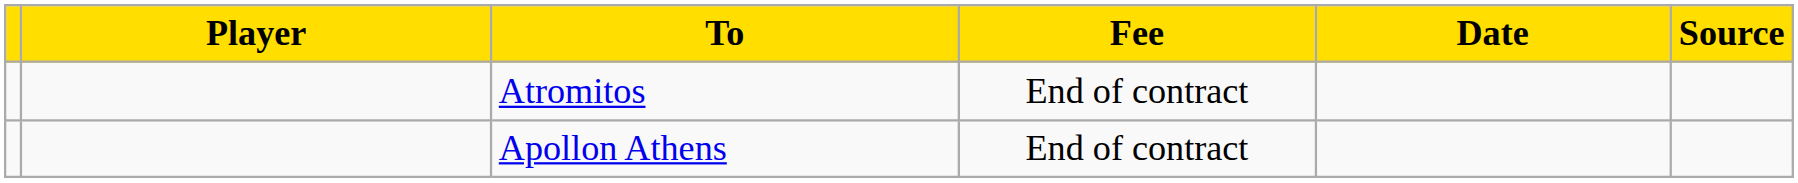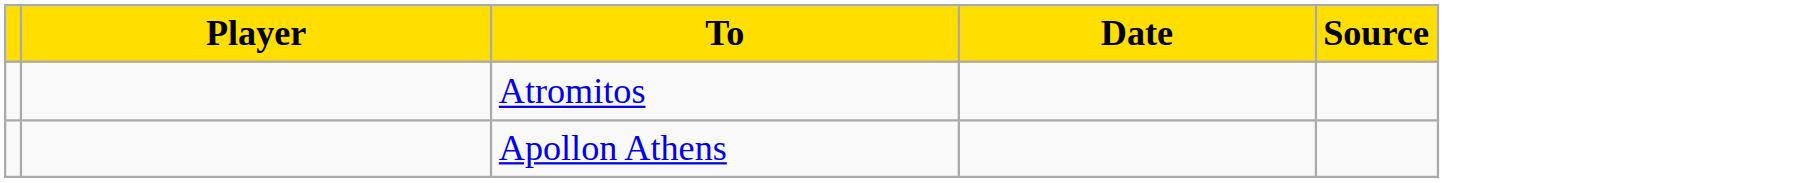- column: (1137, 33)
